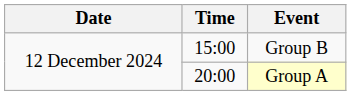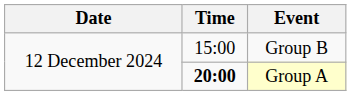(215, 76) normal -> (215, 76) bold
